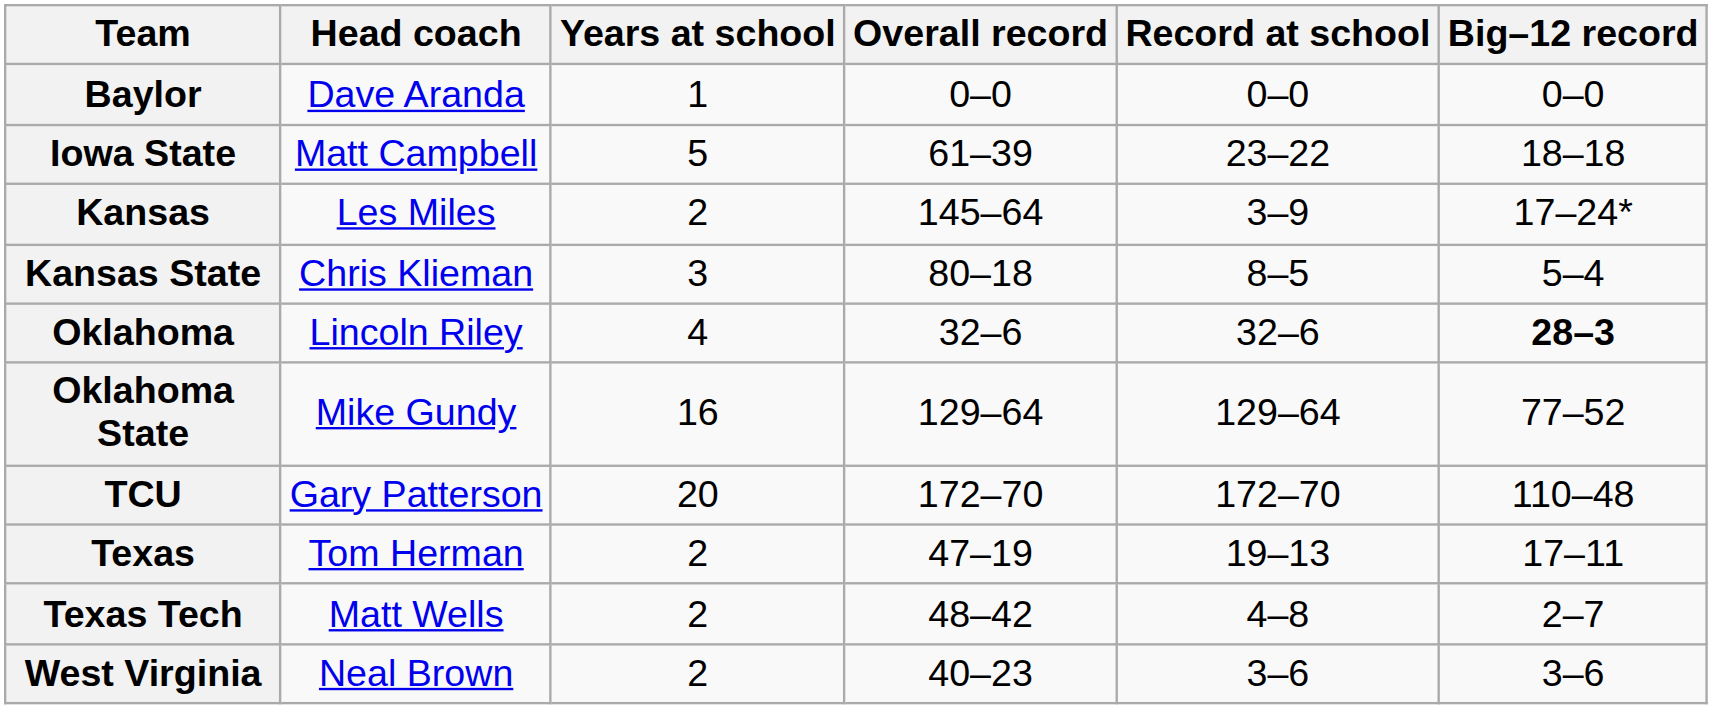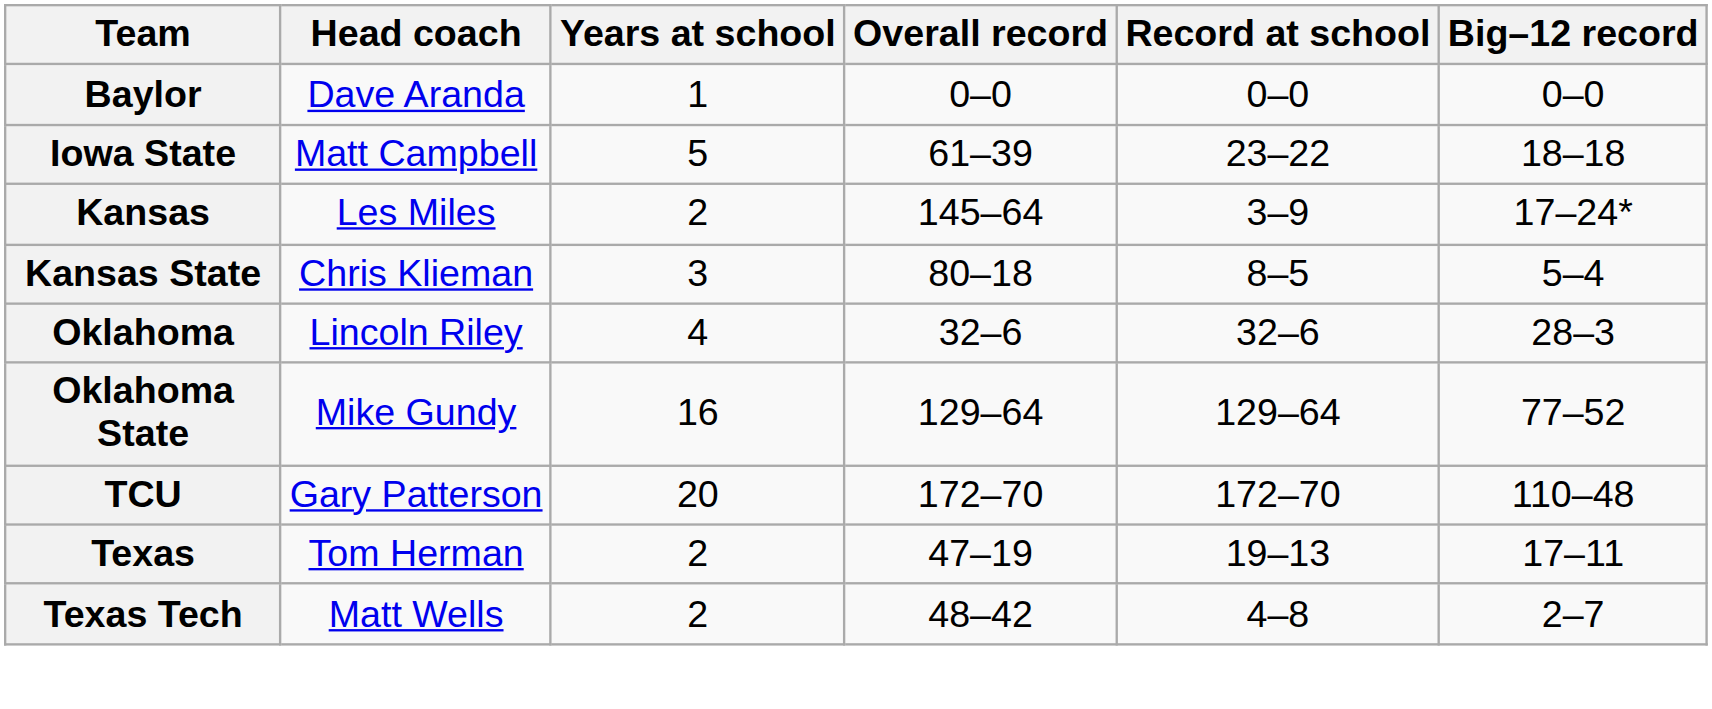(1573, 332) bold -> (1573, 332) normal
- row: (143, 672)
